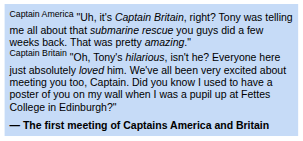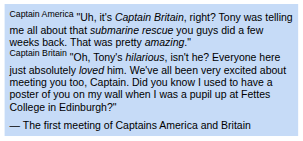(139, 125) bold -> (130, 125) normal
